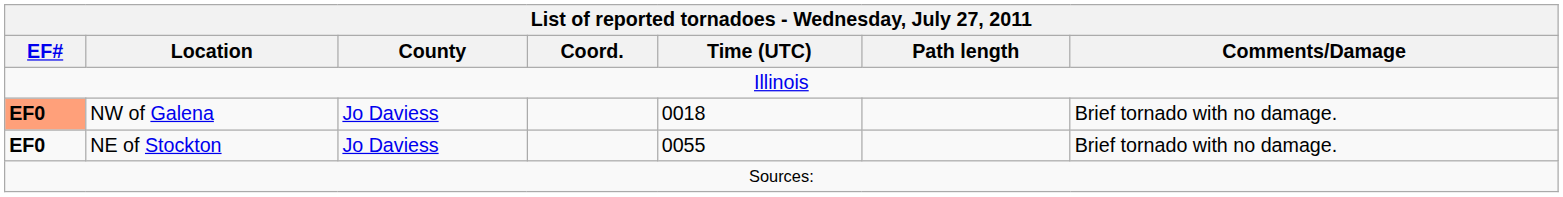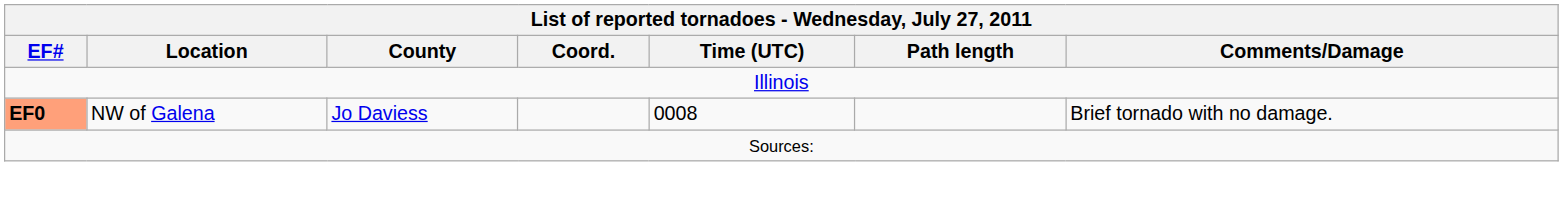(684, 113) 0018 -> (676, 113) 0008
- row: (156, 144)
